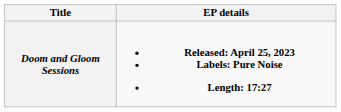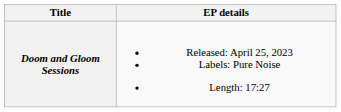(226, 70) bold -> (226, 70) normal
